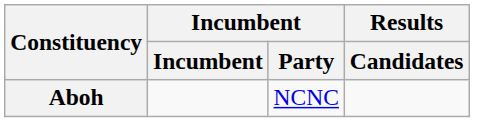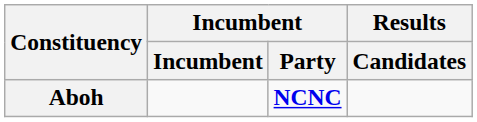(306, 97) normal -> (308, 97) bold
